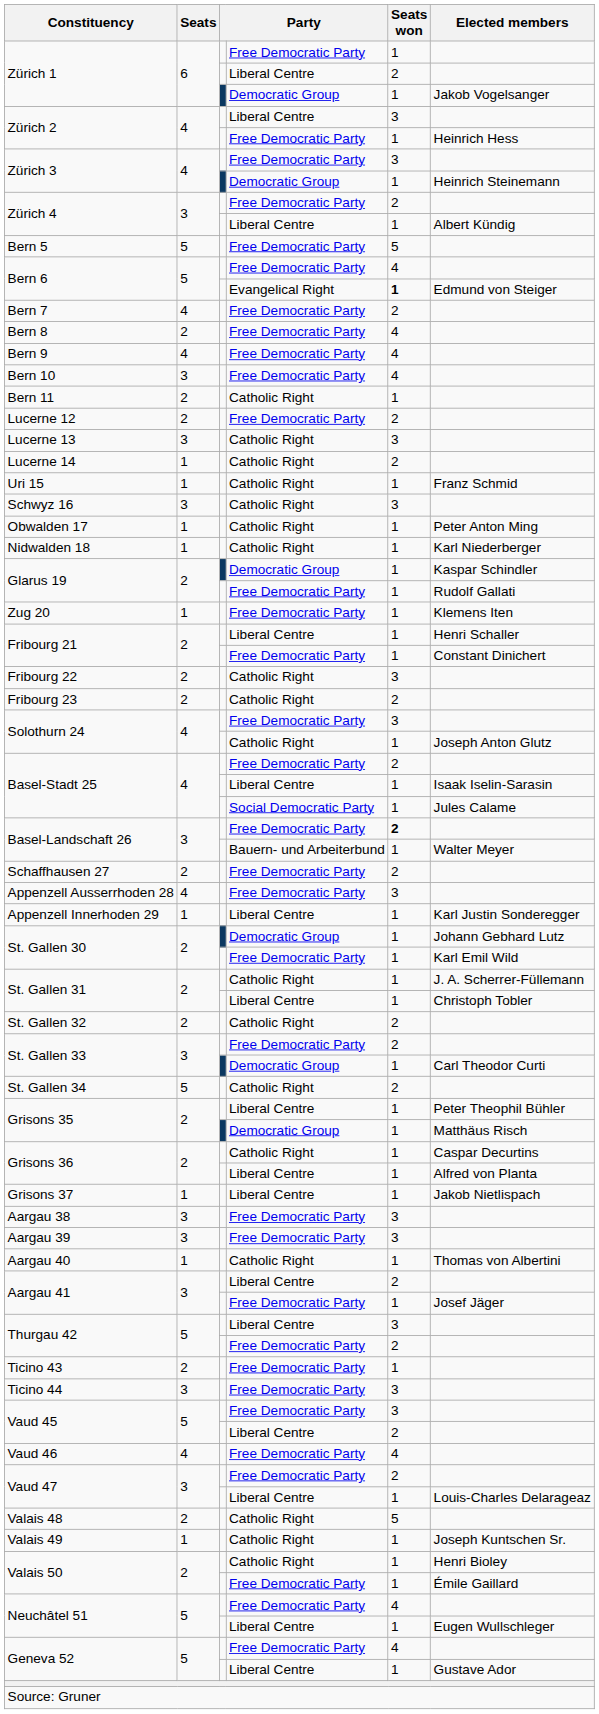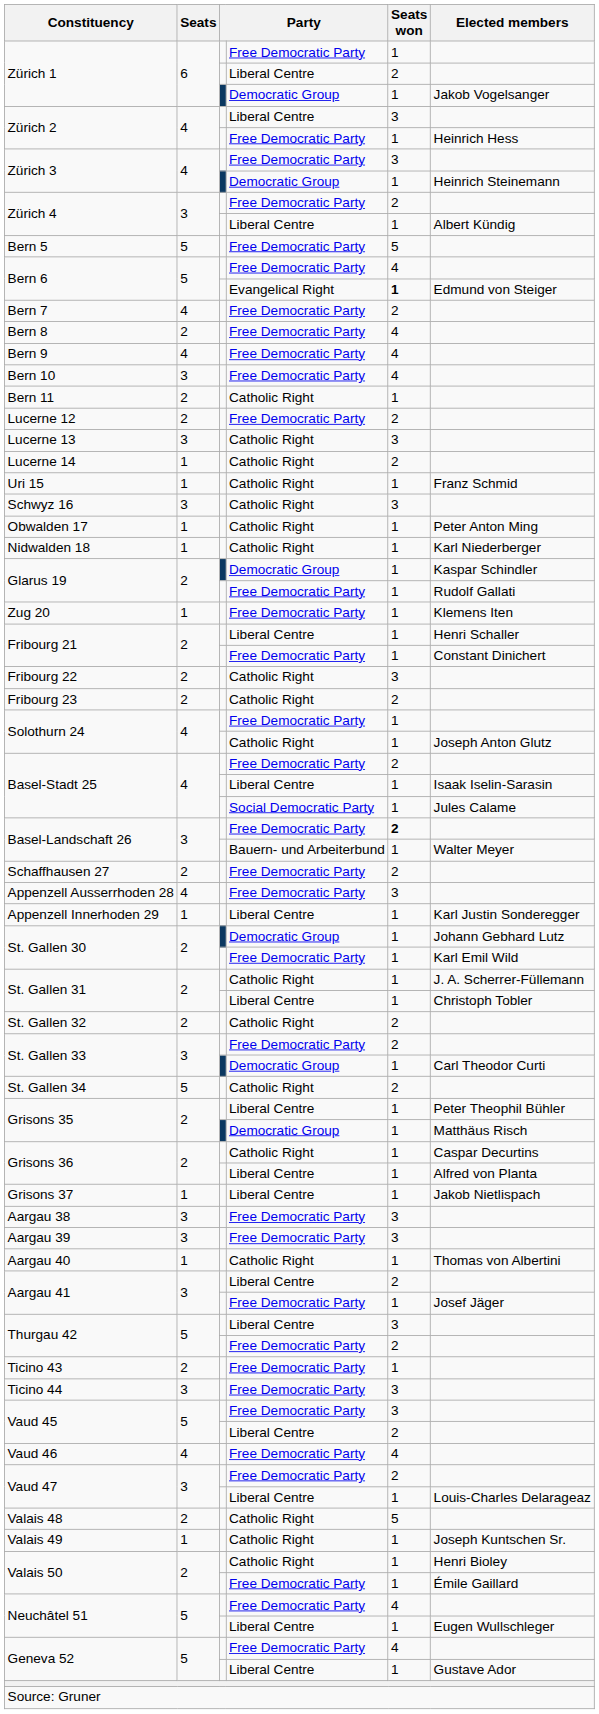(395, 720) 3 -> (395, 720) 1
